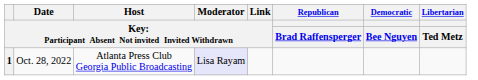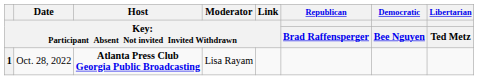(134, 61) normal -> (138, 61) bold
(221, 61) lavender background -> (229, 61) no background
